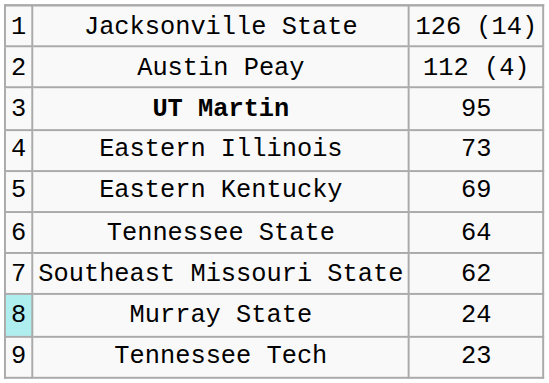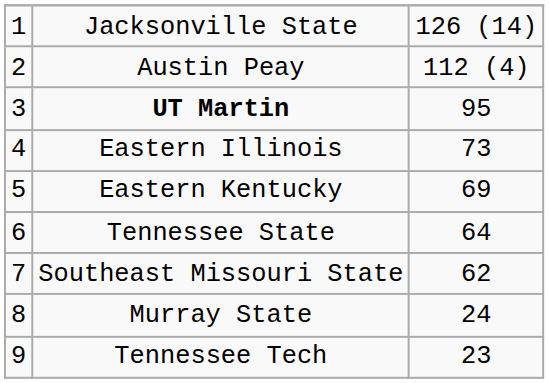(19, 315) paleturquoise background -> (19, 315) no background
